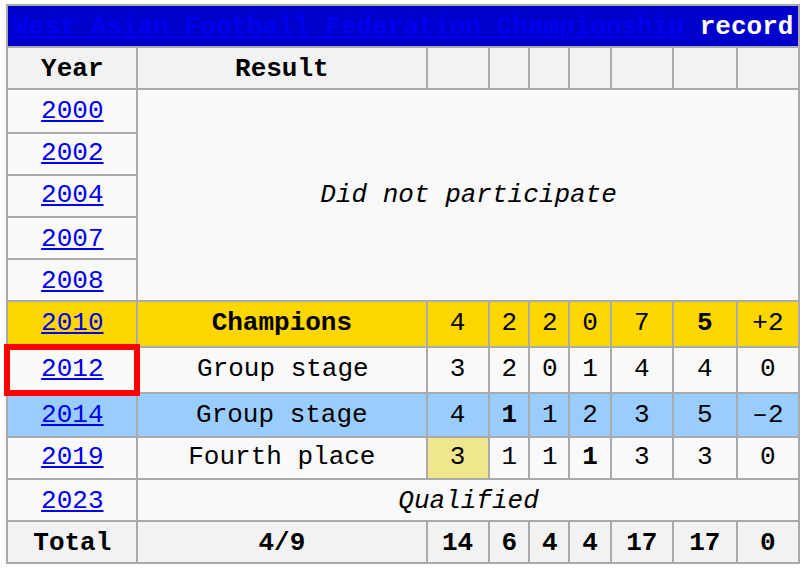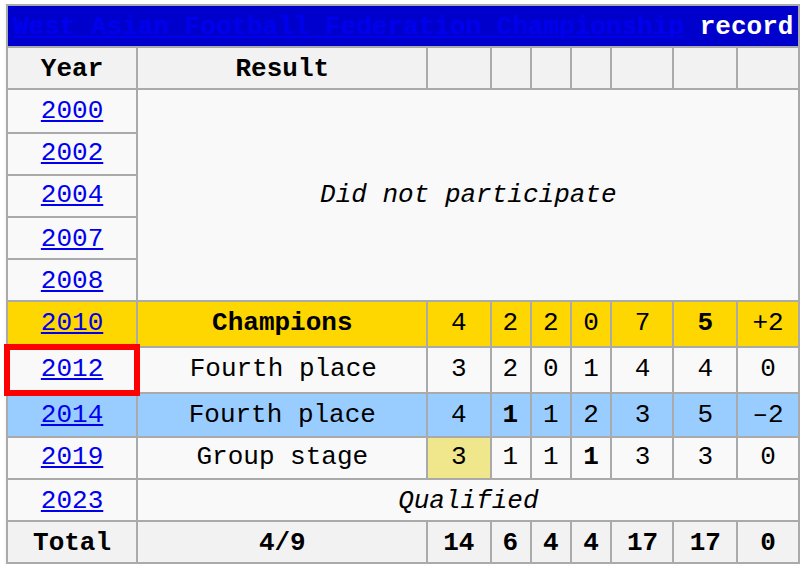(283, 369) Group stage -> (283, 369) Fourth place
(282, 415) Group stage -> (282, 415) Fourth place
(282, 458) Fourth place -> (282, 458) Group stage
